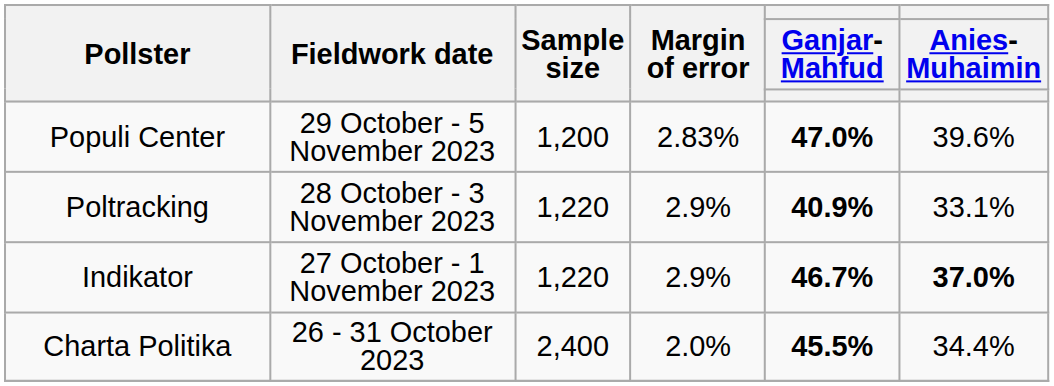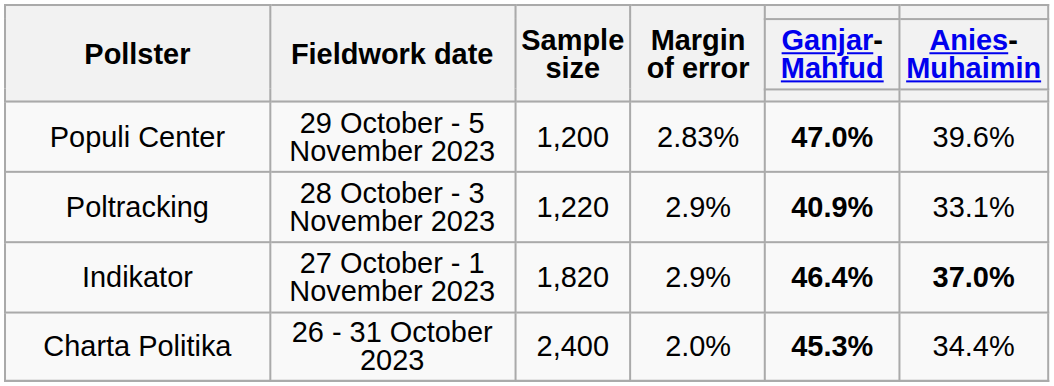(573, 277) 1,220 -> (573, 277) 1,820
(832, 277) 46.7% -> (832, 277) 46.4%
(832, 347) 45.5% -> (832, 347) 45.3%
